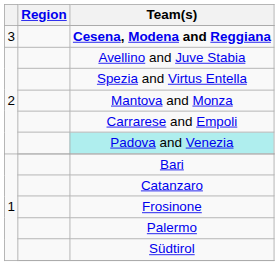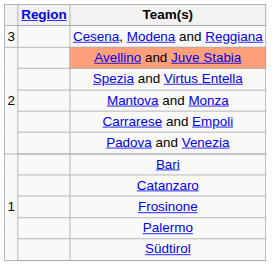(172, 36) bold -> (168, 36) normal
(172, 57) no background -> (168, 57) lightsalmon background
(172, 143) paleturquoise background -> (168, 143) no background
